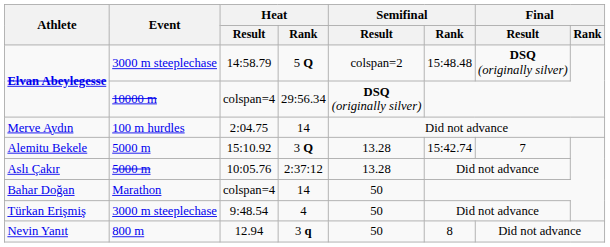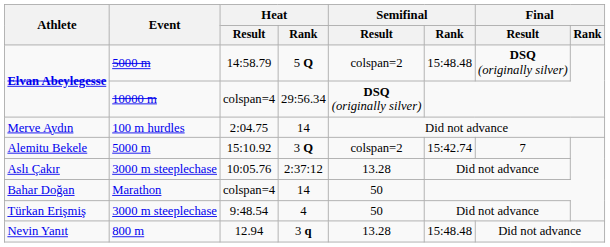(165, 63) 3000 m steeplechase -> (131, 63) 5000 m
(377, 148) 13.28 -> (377, 148) colspan=2
(131, 169) 5000 m -> (165, 169) 3000 m steeplechase
(377, 232) 50 -> (377, 232) 13.28
(450, 232) 8 -> (450, 232) 15:48.48
